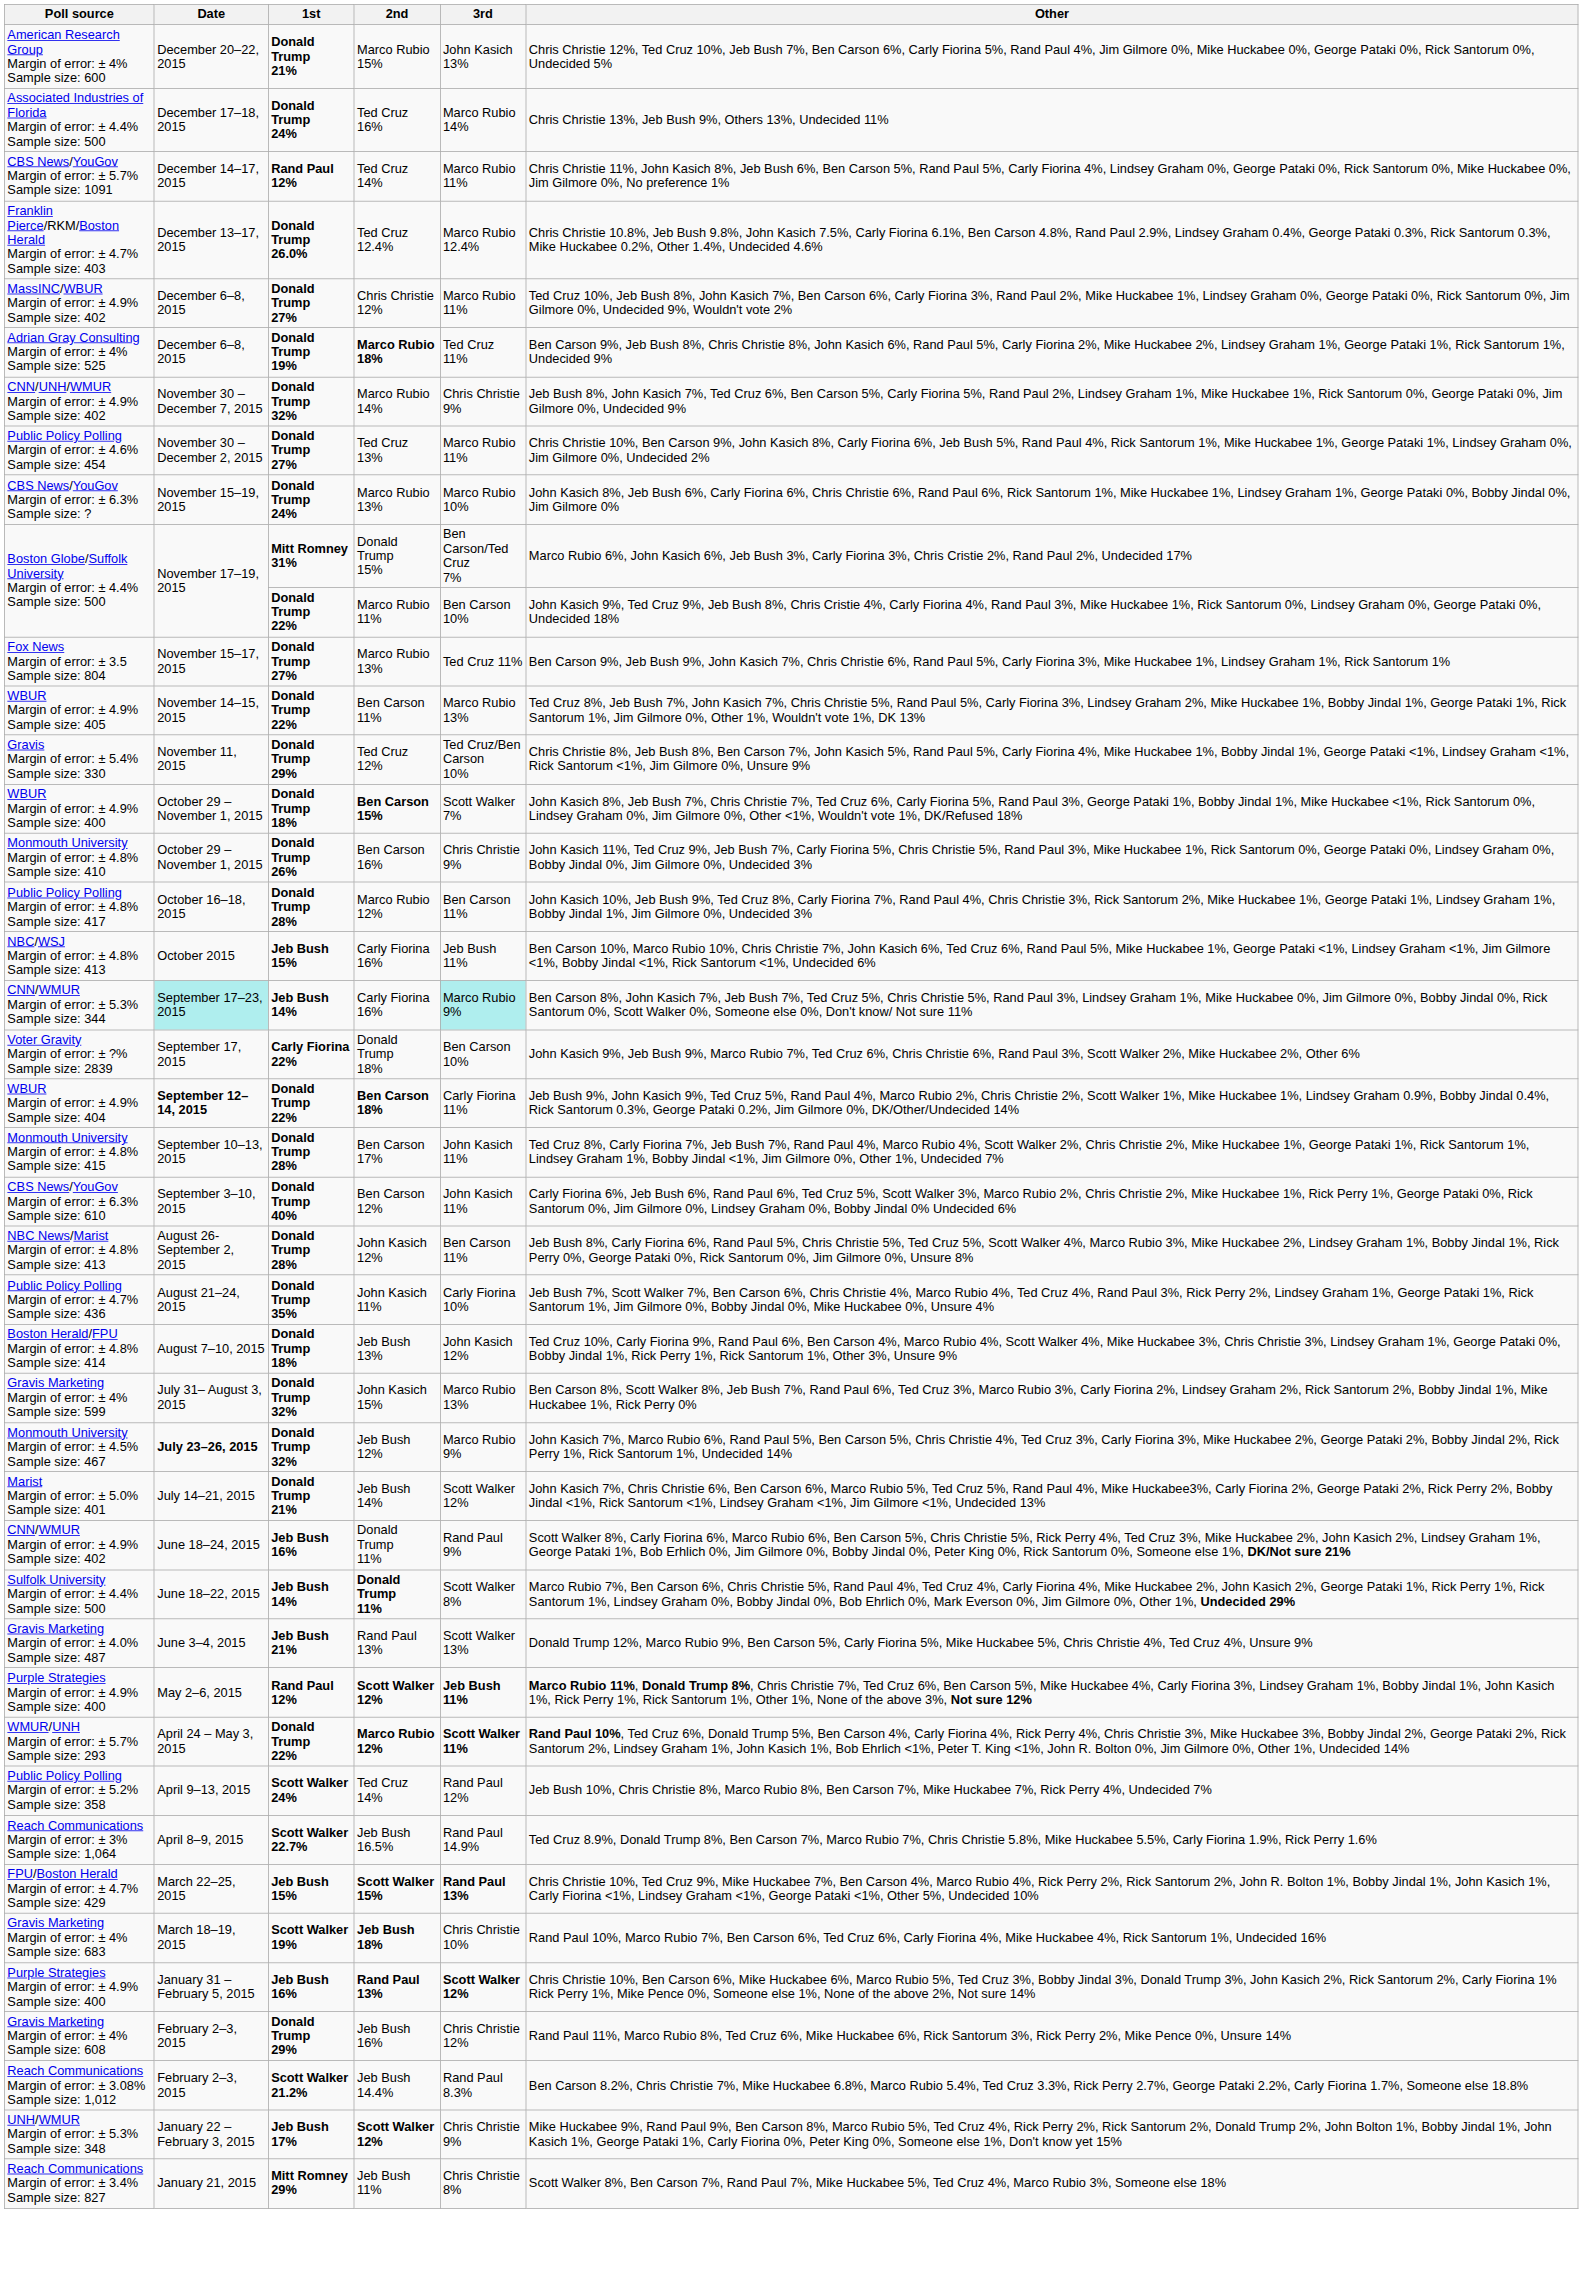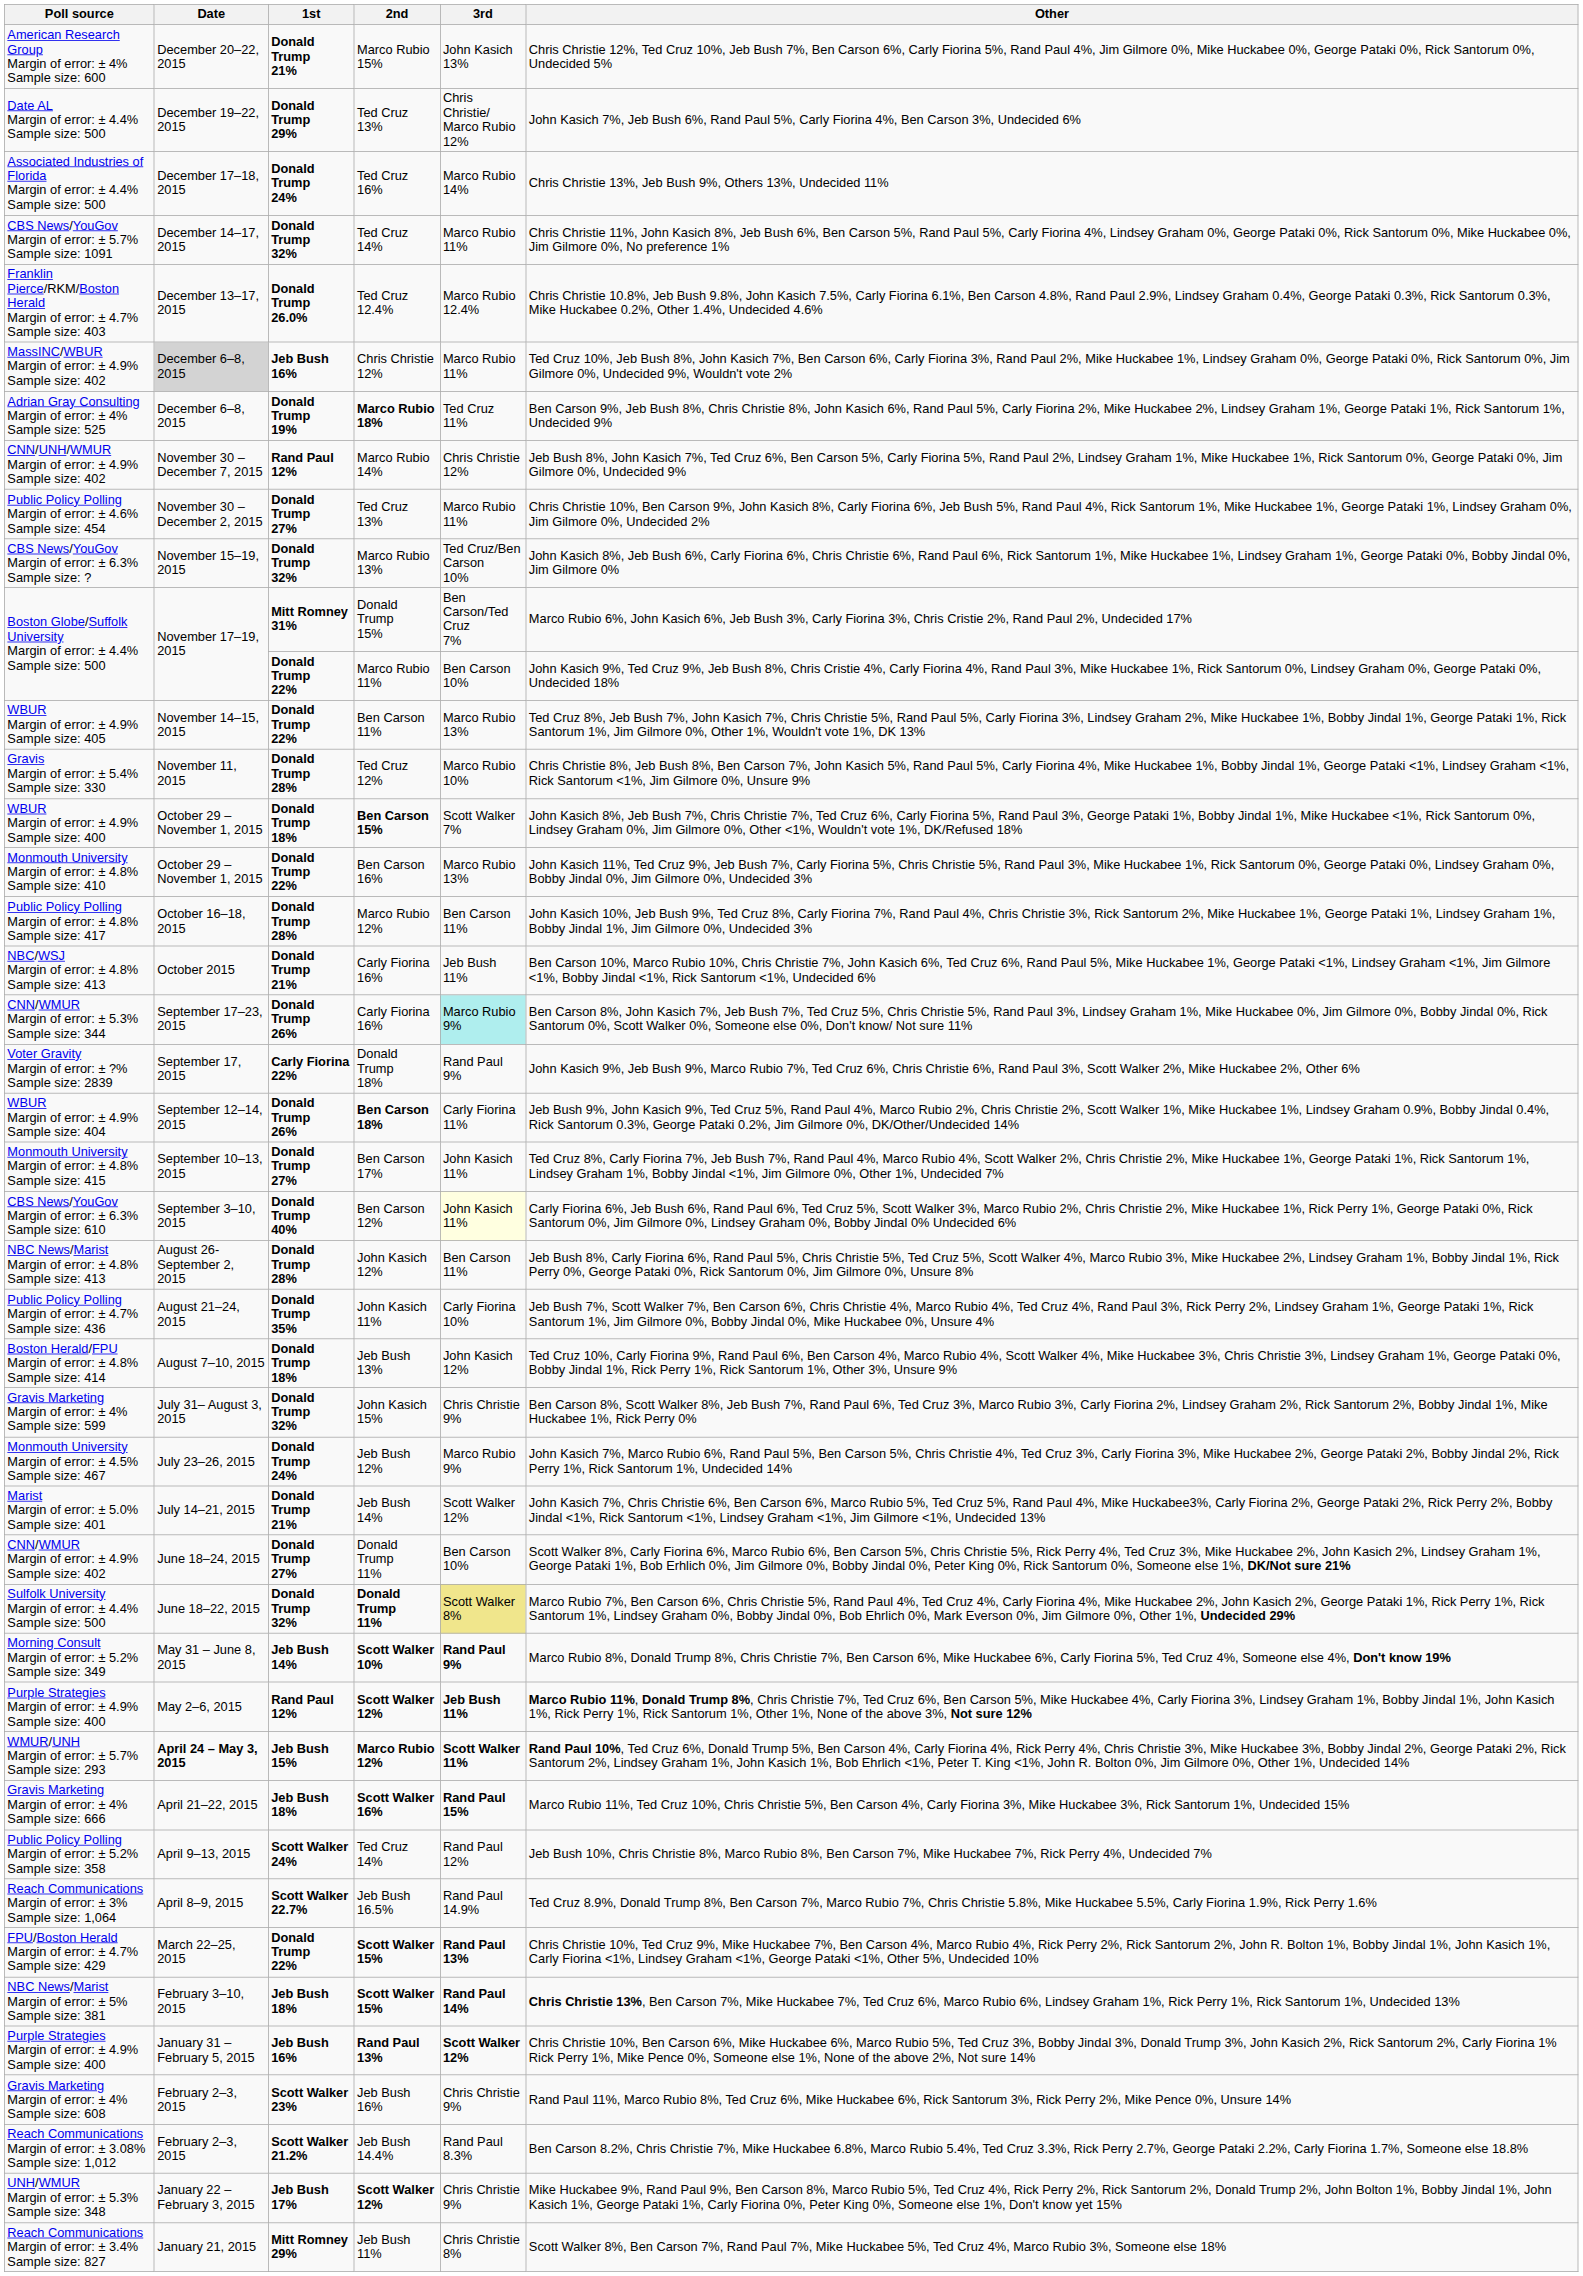+ row: (73, 120)
(302, 176) Rand Paul 12% -> (293, 239) Donald Trump 32%
(201, 303) no background -> (201, 366) lightgrey background
(293, 303) Donald Trump 27% -> (300, 366) Jeb Bush 16%
(293, 401) Donald Trump 32% -> (302, 465) Rand Paul 12%
(481, 401) Chris Christie 9% -> (481, 465) Chris Christie 12%
(293, 499) Donald Trump 24% -> (293, 563) Donald Trump 32%
(479, 499) Marco Rubio 10% -> (482, 563) Ted Cruz/Ben Carson 10%
- row: (67, 661)
(293, 759) Donald Trump 29% -> (293, 774) Donald Trump 28%
(482, 759) Ted Cruz/Ben Carson 10% -> (479, 774) Marco Rubio 10%
(293, 857) Donald Trump 26% -> (293, 872) Donald Trump 22%
(481, 857) Chris Christie 9% -> (479, 872) Marco Rubio 13%
(300, 956) Jeb Bush 15% -> (293, 970) Donald Trump 21%
(210, 1005) paleturquoise background -> (210, 1019) no background
(300, 1005) Jeb Bush 14% -> (293, 1019) Donald Trump 26%
(477, 1054) Ben Carson 10% -> (473, 1068) Rand Paul 9%
(203, 1103) bold -> (210, 1117) normal
(293, 1103) Donald Trump 22% -> (293, 1117) Donald Trump 26%
(293, 1152) Donald Trump 28% -> (293, 1166) Donald Trump 27%
(478, 1201) no background -> (478, 1215) lightyellow background
(479, 1397) Marco Rubio 13% -> (481, 1412) Chris Christie 9%
(207, 1447) bold -> (206, 1461) normal
(293, 1447) Donald Trump 32% -> (293, 1461) Donald Trump 24%
(300, 1545) Jeb Bush 16% -> (293, 1559) Donald Trump 27%
(473, 1545) Rand Paul 9% -> (477, 1559) Ben Carson 10%
(300, 1594) Jeb Bush 14% -> (293, 1608) Donald Trump 32%
(479, 1594) no background -> (479, 1608) khaki background
+ row: (73, 1657)
- row: (73, 1643)
(205, 1741) normal -> (207, 1756) bold
(293, 1741) Donald Trump 22% -> (300, 1756) Jeb Bush 15%
+ row: (67, 1805)
(300, 1888) Jeb Bush 15% -> (293, 1952) Donald Trump 22%
- row: (67, 1938)
+ row: (67, 2001)
(293, 2036) Donald Trump 29% -> (310, 2099) Scott Walker 23%
(481, 2036) Chris Christie 12% -> (481, 2099) Chris Christie 9%
